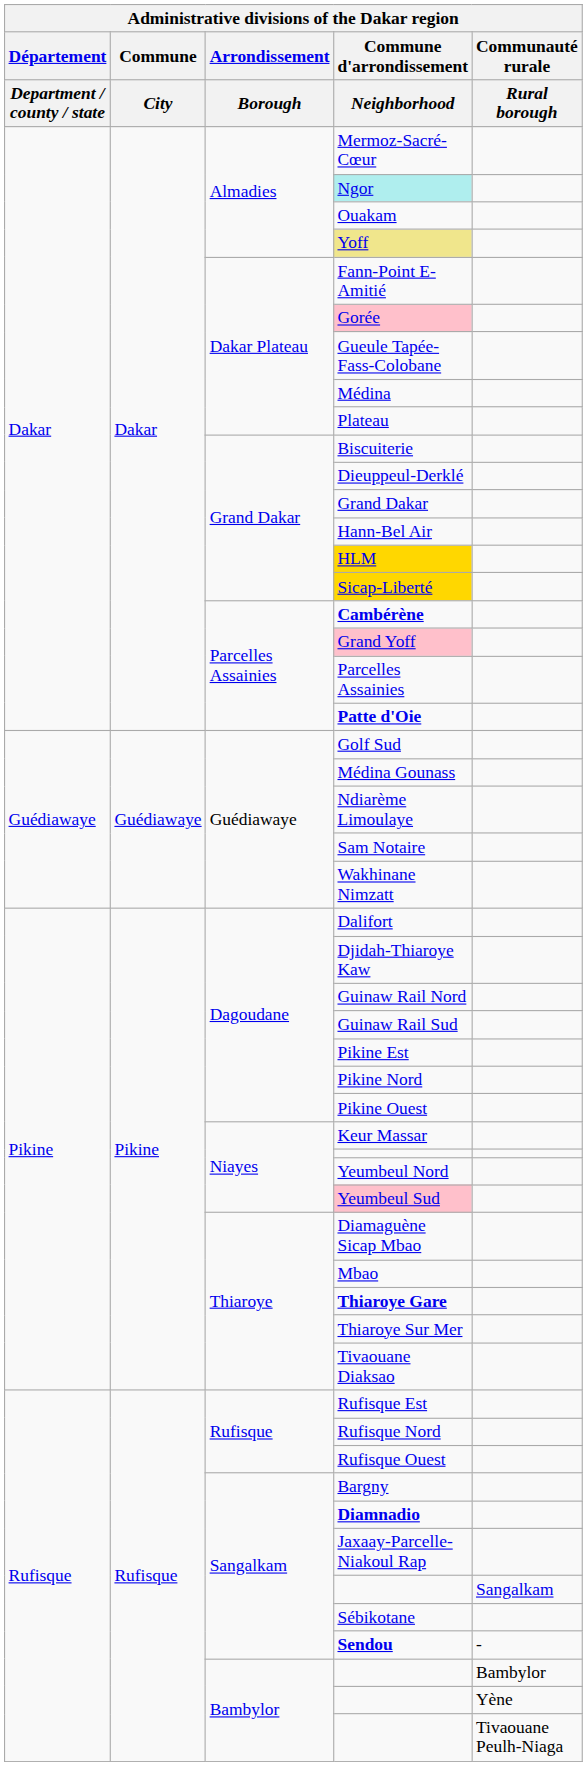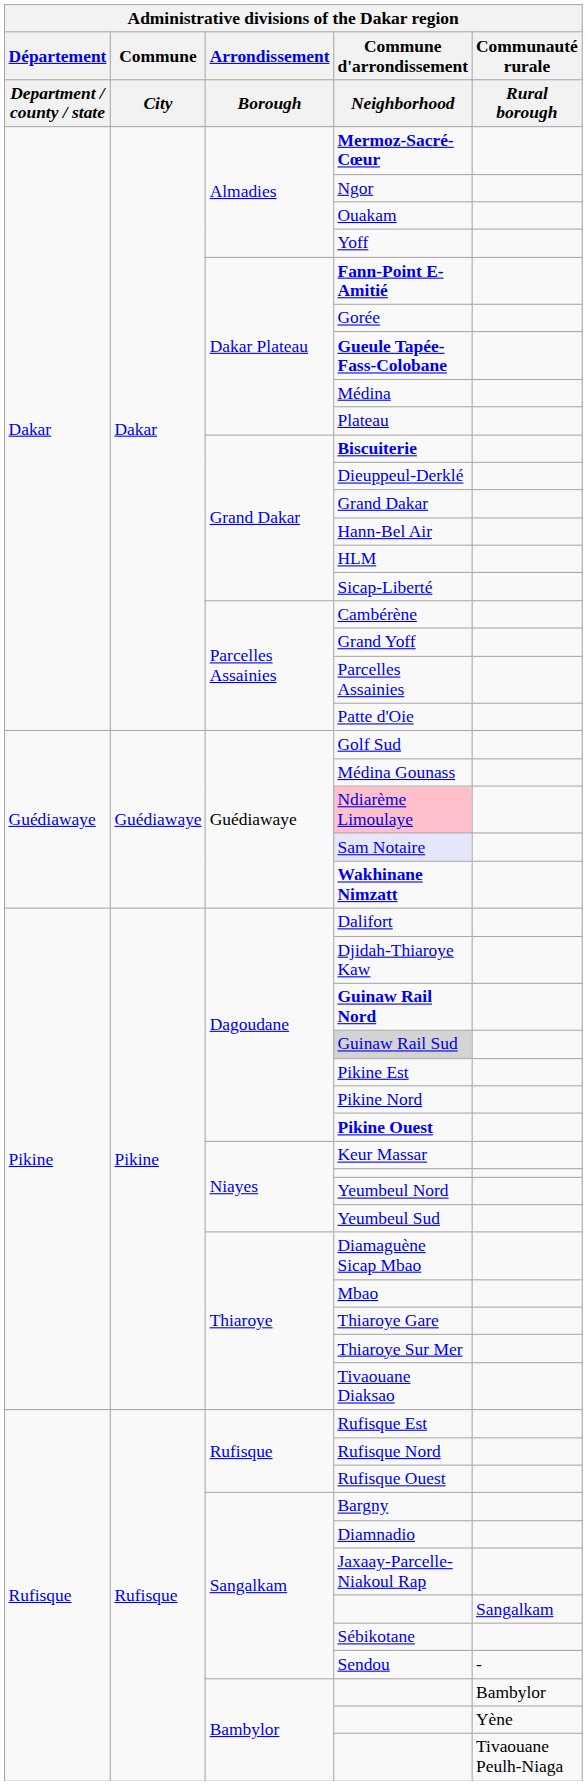(392, 150) normal -> (396, 150) bold
(355, 187) paleturquoise background -> (355, 187) no background
(353, 243) khaki background -> (353, 243) no background
(387, 280) normal -> (391, 280) bold
(359, 318) pink background -> (359, 318) no background
(389, 355) normal -> (392, 355) bold
(375, 448) normal -> (377, 448) bold
(357, 558) gold background -> (357, 558) no background
(385, 586) gold background -> (385, 586) no background
(381, 614) bold -> (377, 614) normal
(377, 641) pink background -> (377, 641) no background
(379, 716) bold -> (376, 716) normal
(375, 809) no background -> (375, 809) pink background
(381, 847) no background -> (381, 847) lavender background
(376, 884) normal -> (380, 884) bold
(402, 997) normal -> (385, 1006) bold
(398, 1024) no background -> (398, 1044) lightgrey background
(382, 1107) normal -> (385, 1127) bold
(389, 1198) pink background -> (389, 1218) no background
(392, 1301) bold -> (388, 1320) normal
(379, 1514) bold -> (376, 1534) normal
(365, 1644) bold -> (364, 1664) normal
